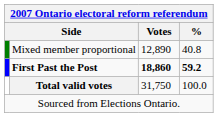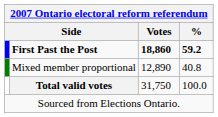rows swapped: (55, 67) <-> (74, 49)
